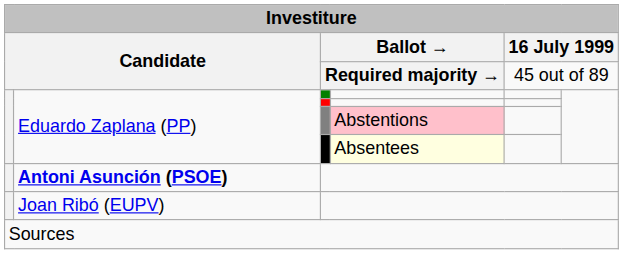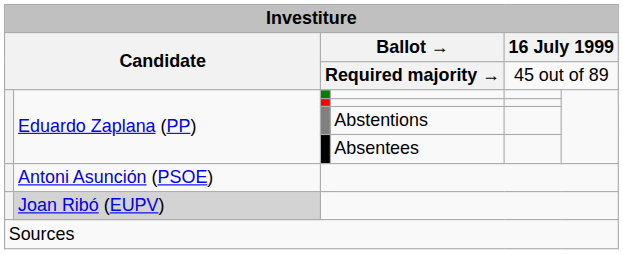(381, 120) pink background -> (381, 120) no background
(377, 148) lightyellow background -> (377, 148) no background
(123, 177) bold -> (116, 177) normal
(91, 205) no background -> (91, 205) lightgrey background
